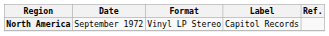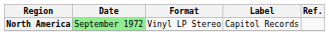(109, 24) no background -> (109, 24) lightgreen background
